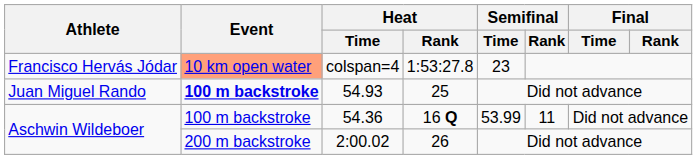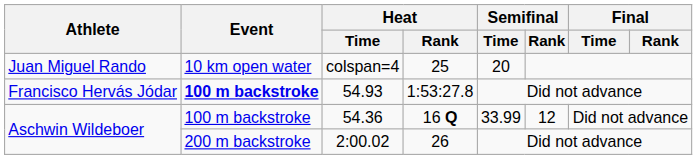(93, 67) Francisco Hervás Jódar -> (77, 67) Juan Miguel Rando
(248, 67) lightsalmon background -> (248, 67) no background
(440, 67) 1:53:27.8 -> (440, 67) 25
(501, 67) 23 -> (501, 67) 20
(77, 92) Juan Miguel Rando -> (93, 92) Francisco Hervás Jódar
(440, 92) 25 -> (440, 92) 1:53:27.8
(501, 117) 53.99 -> (501, 117) 33.99
(547, 117) 11 -> (547, 117) 12
